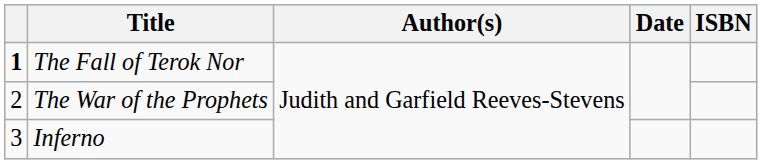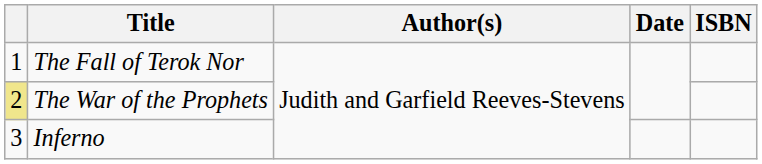(16, 61) bold -> (16, 61) normal
(16, 100) no background -> (16, 100) khaki background
